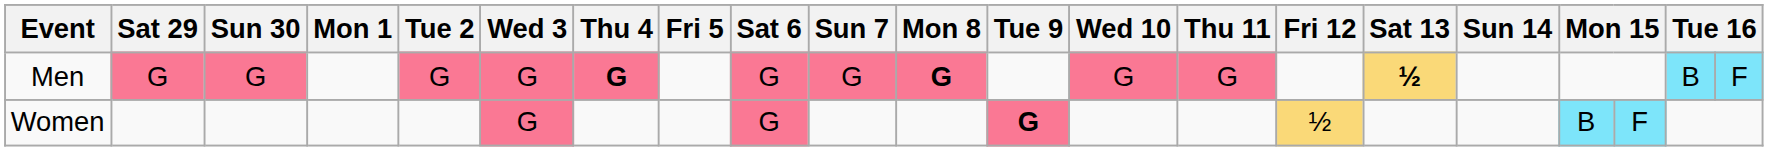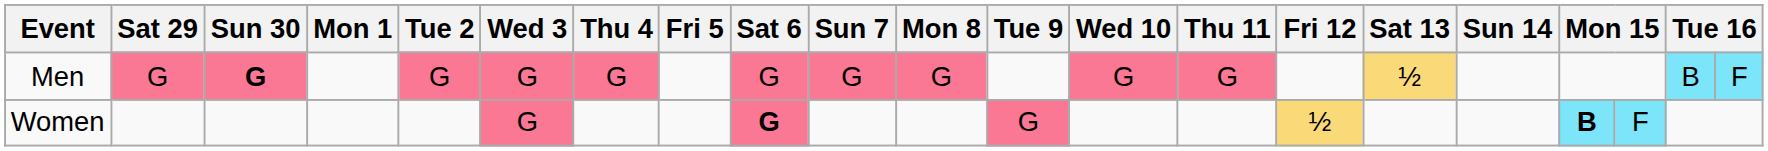(256, 75) normal -> (256, 75) bold
(617, 75) bold -> (617, 75) normal
(941, 75) bold -> (941, 75) normal
(1410, 75) bold -> (1410, 75) normal
(769, 123) normal -> (769, 123) bold
(1028, 123) bold -> (1028, 123) normal
(1586, 123) normal -> (1587, 123) bold
